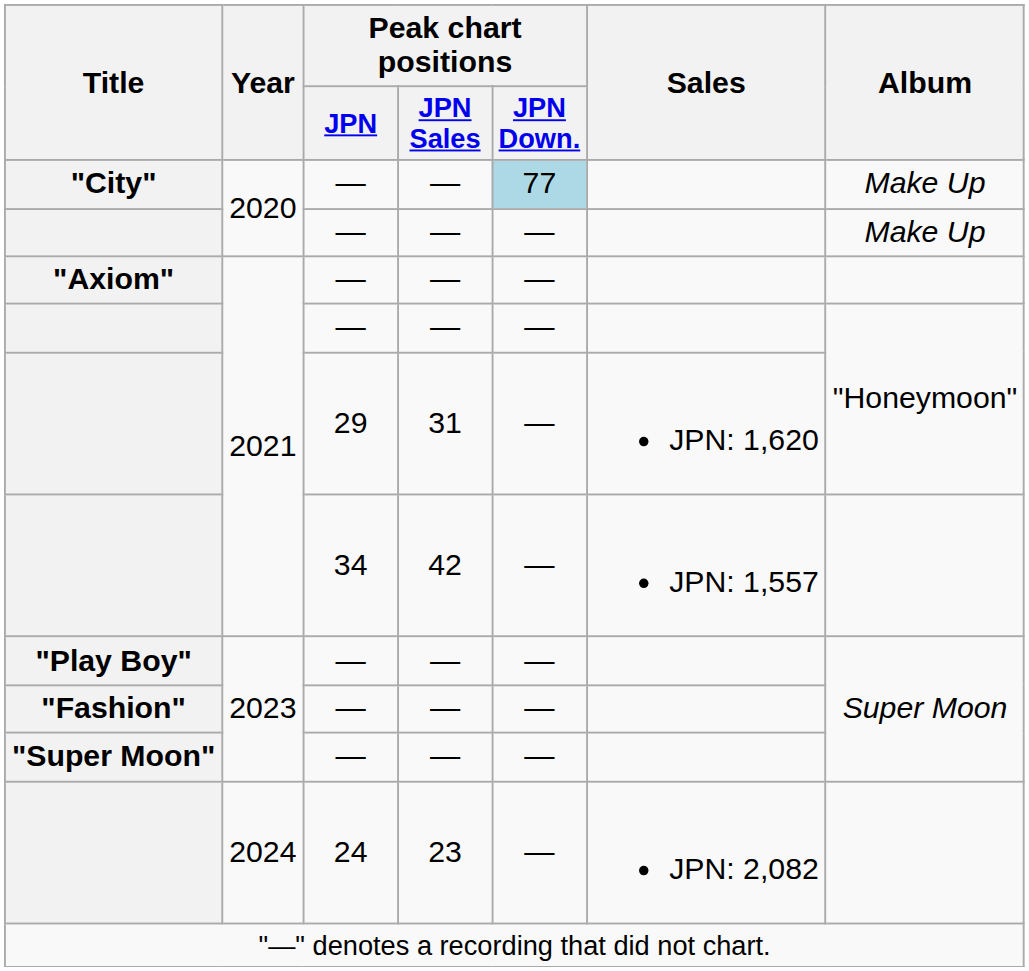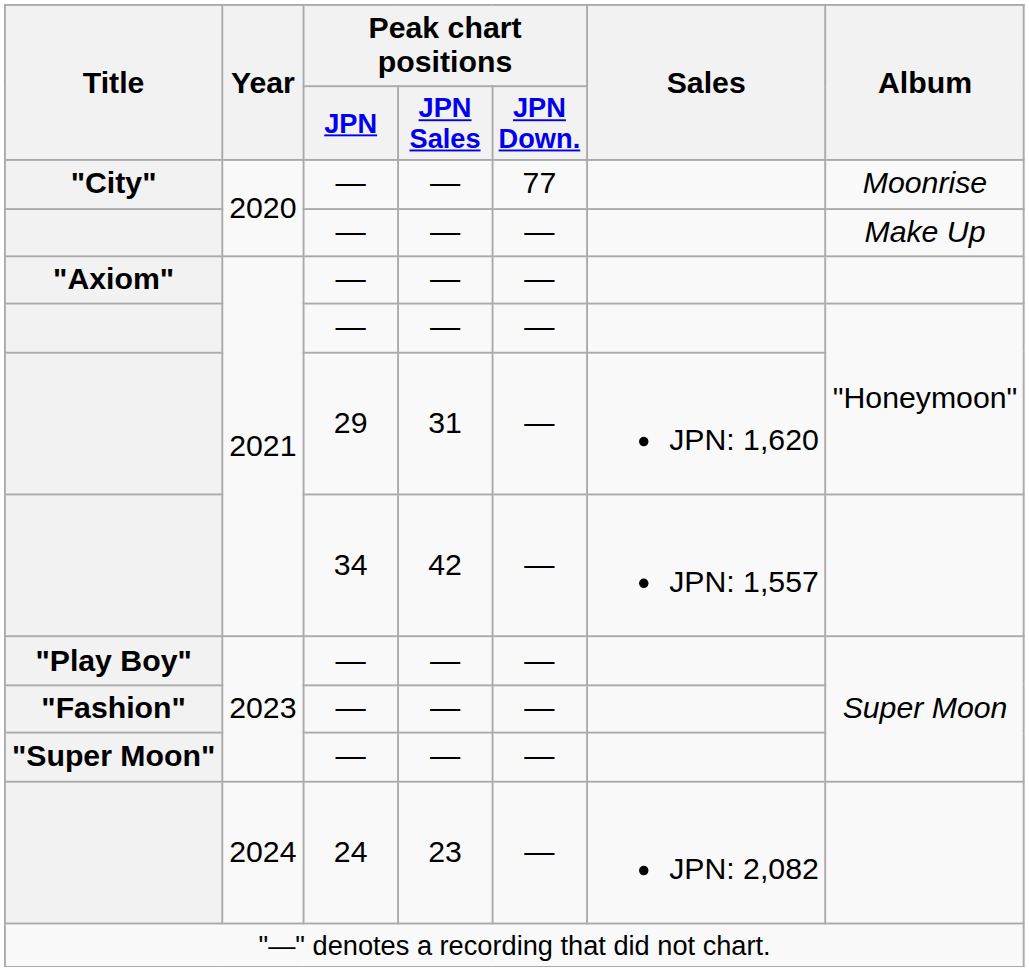(539, 183) lightblue background -> (539, 183) no background
(925, 183) Make Up -> (925, 183) Moonrise
